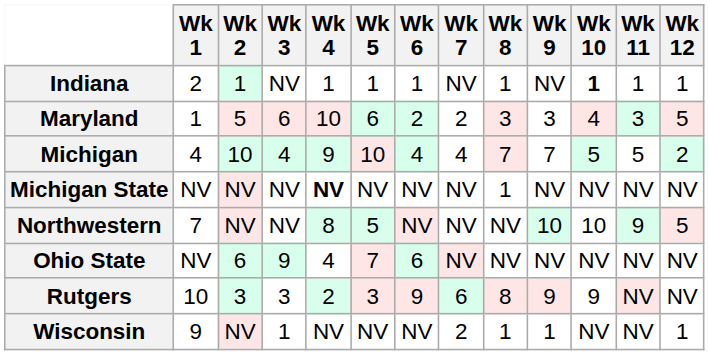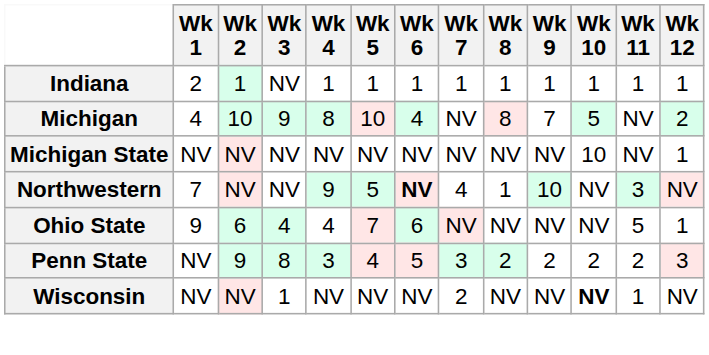(461, 83) NV -> (461, 83) 1
(550, 83) NV -> (550, 83) 1
(594, 83) bold -> (594, 83) normal
- row: (89, 119)
(284, 154) 4 -> (284, 119) 9
(328, 154) 9 -> (328, 119) 8
(461, 154) 4 -> (461, 119) NV
(505, 154) 7 -> (505, 119) 8
(638, 154) 5 -> (638, 119) NV
(329, 190) bold -> (329, 154) normal
(505, 190) 1 -> (505, 154) NV
(594, 190) NV -> (594, 154) 10
(682, 190) NV -> (682, 154) 1
(328, 225) 8 -> (328, 190) 9
(417, 225) normal -> (417, 190) bold
(461, 225) NV -> (461, 190) 4
(505, 225) NV -> (505, 190) 1
(594, 225) 10 -> (594, 190) NV
(638, 225) 9 -> (638, 190) 3
(682, 225) 5 -> (682, 190) NV
(196, 261) NV -> (196, 225) 9
(284, 261) 9 -> (284, 225) 4
(638, 261) NV -> (638, 225) 5
(682, 261) NV -> (682, 225) 1
+ row: (89, 261)
- row: (89, 296)
(196, 332) 9 -> (196, 296) NV
(505, 332) 1 -> (505, 296) NV
(550, 332) 1 -> (550, 296) NV
(594, 332) normal -> (594, 296) bold
(638, 332) NV -> (638, 296) 1
(682, 332) 1 -> (682, 296) NV
